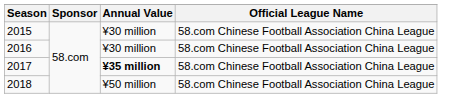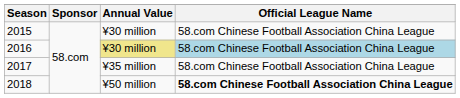(129, 48) no background -> (129, 48) khaki background
(306, 48) no background -> (306, 48) lightblue background
(131, 66) bold -> (129, 66) normal
(306, 84) normal -> (315, 84) bold
